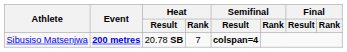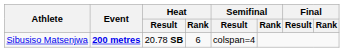(198, 40) 7 -> (198, 40) 6
(236, 40) bold -> (234, 40) normal
